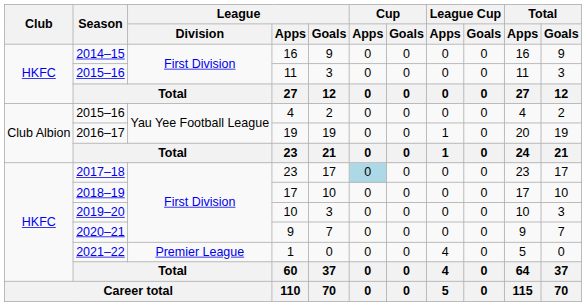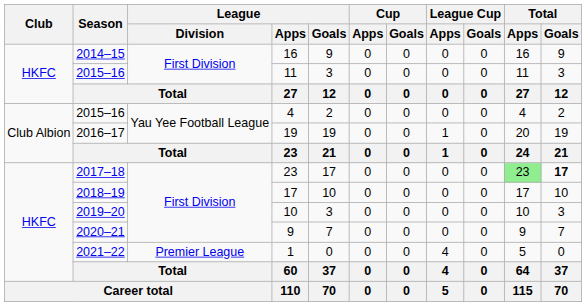(368, 172) lightblue background -> (368, 172) no background
(523, 172) no background -> (523, 172) lightgreen background
(561, 172) normal -> (561, 172) bold
